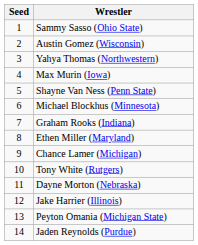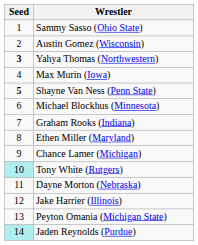(19, 59) normal -> (19, 59) bold
(19, 91) normal -> (19, 91) bold
(19, 169) no background -> (19, 169) paleturquoise background
(19, 232) no background -> (19, 232) paleturquoise background
